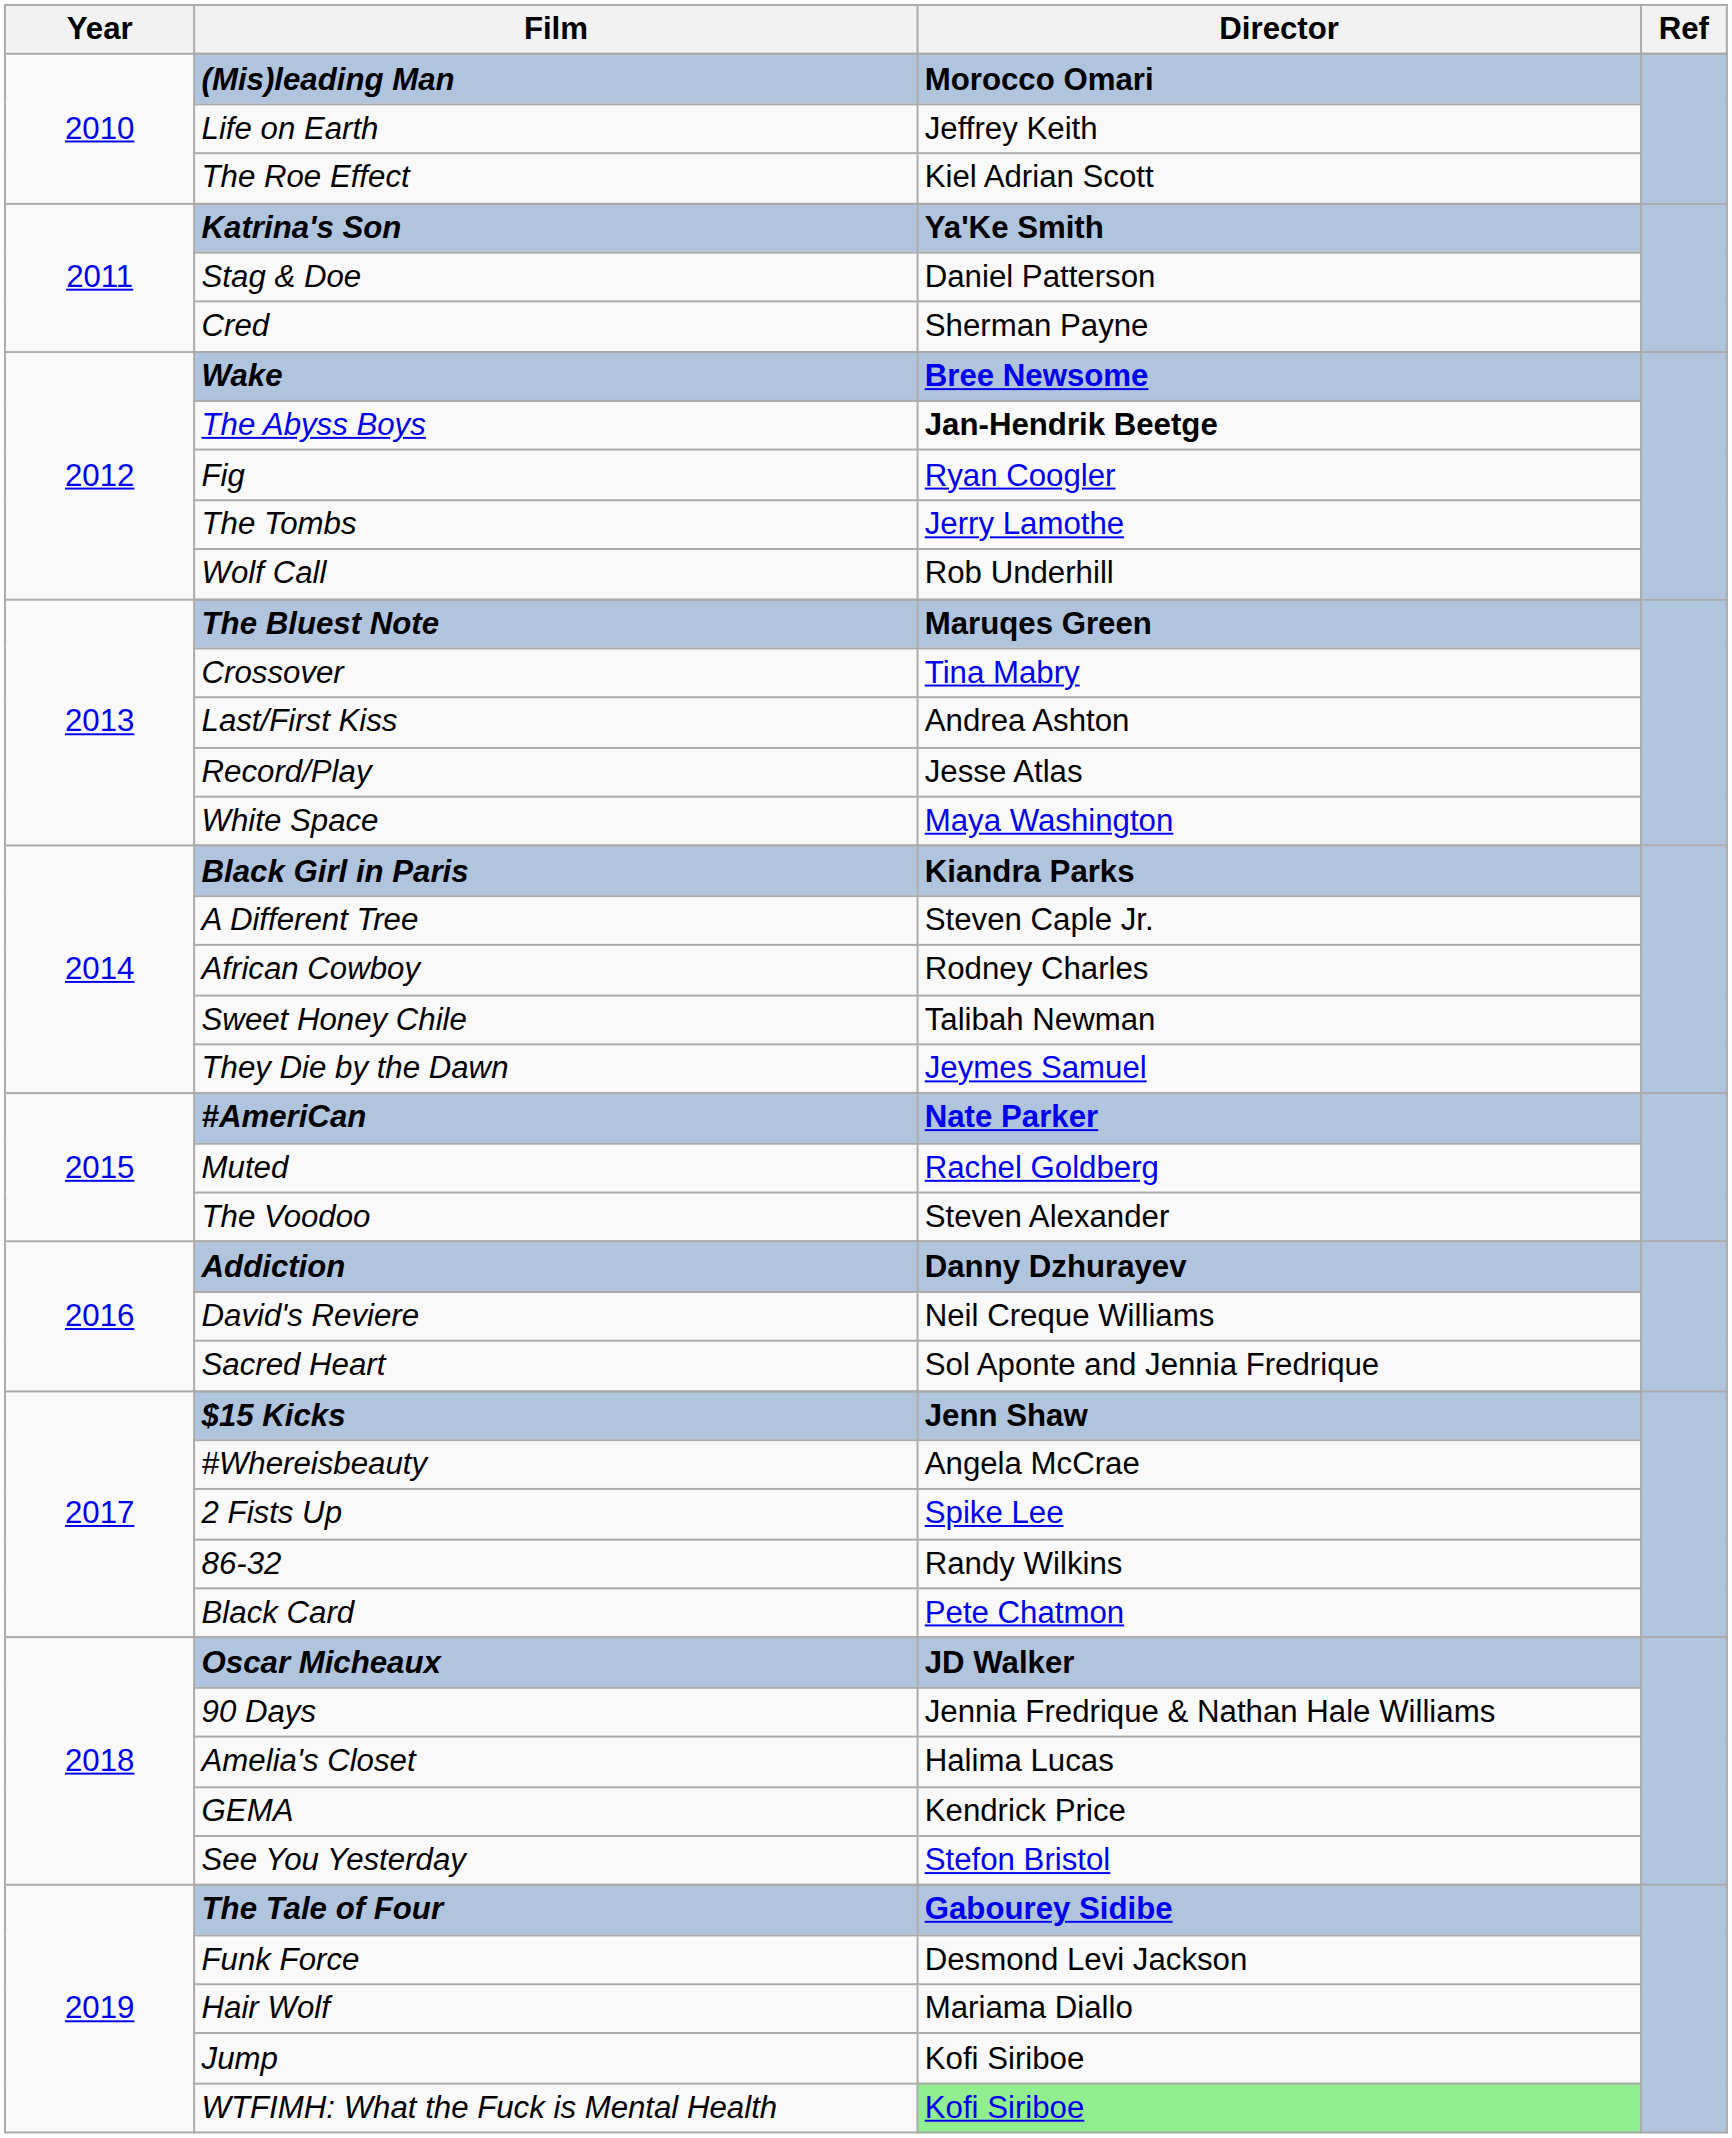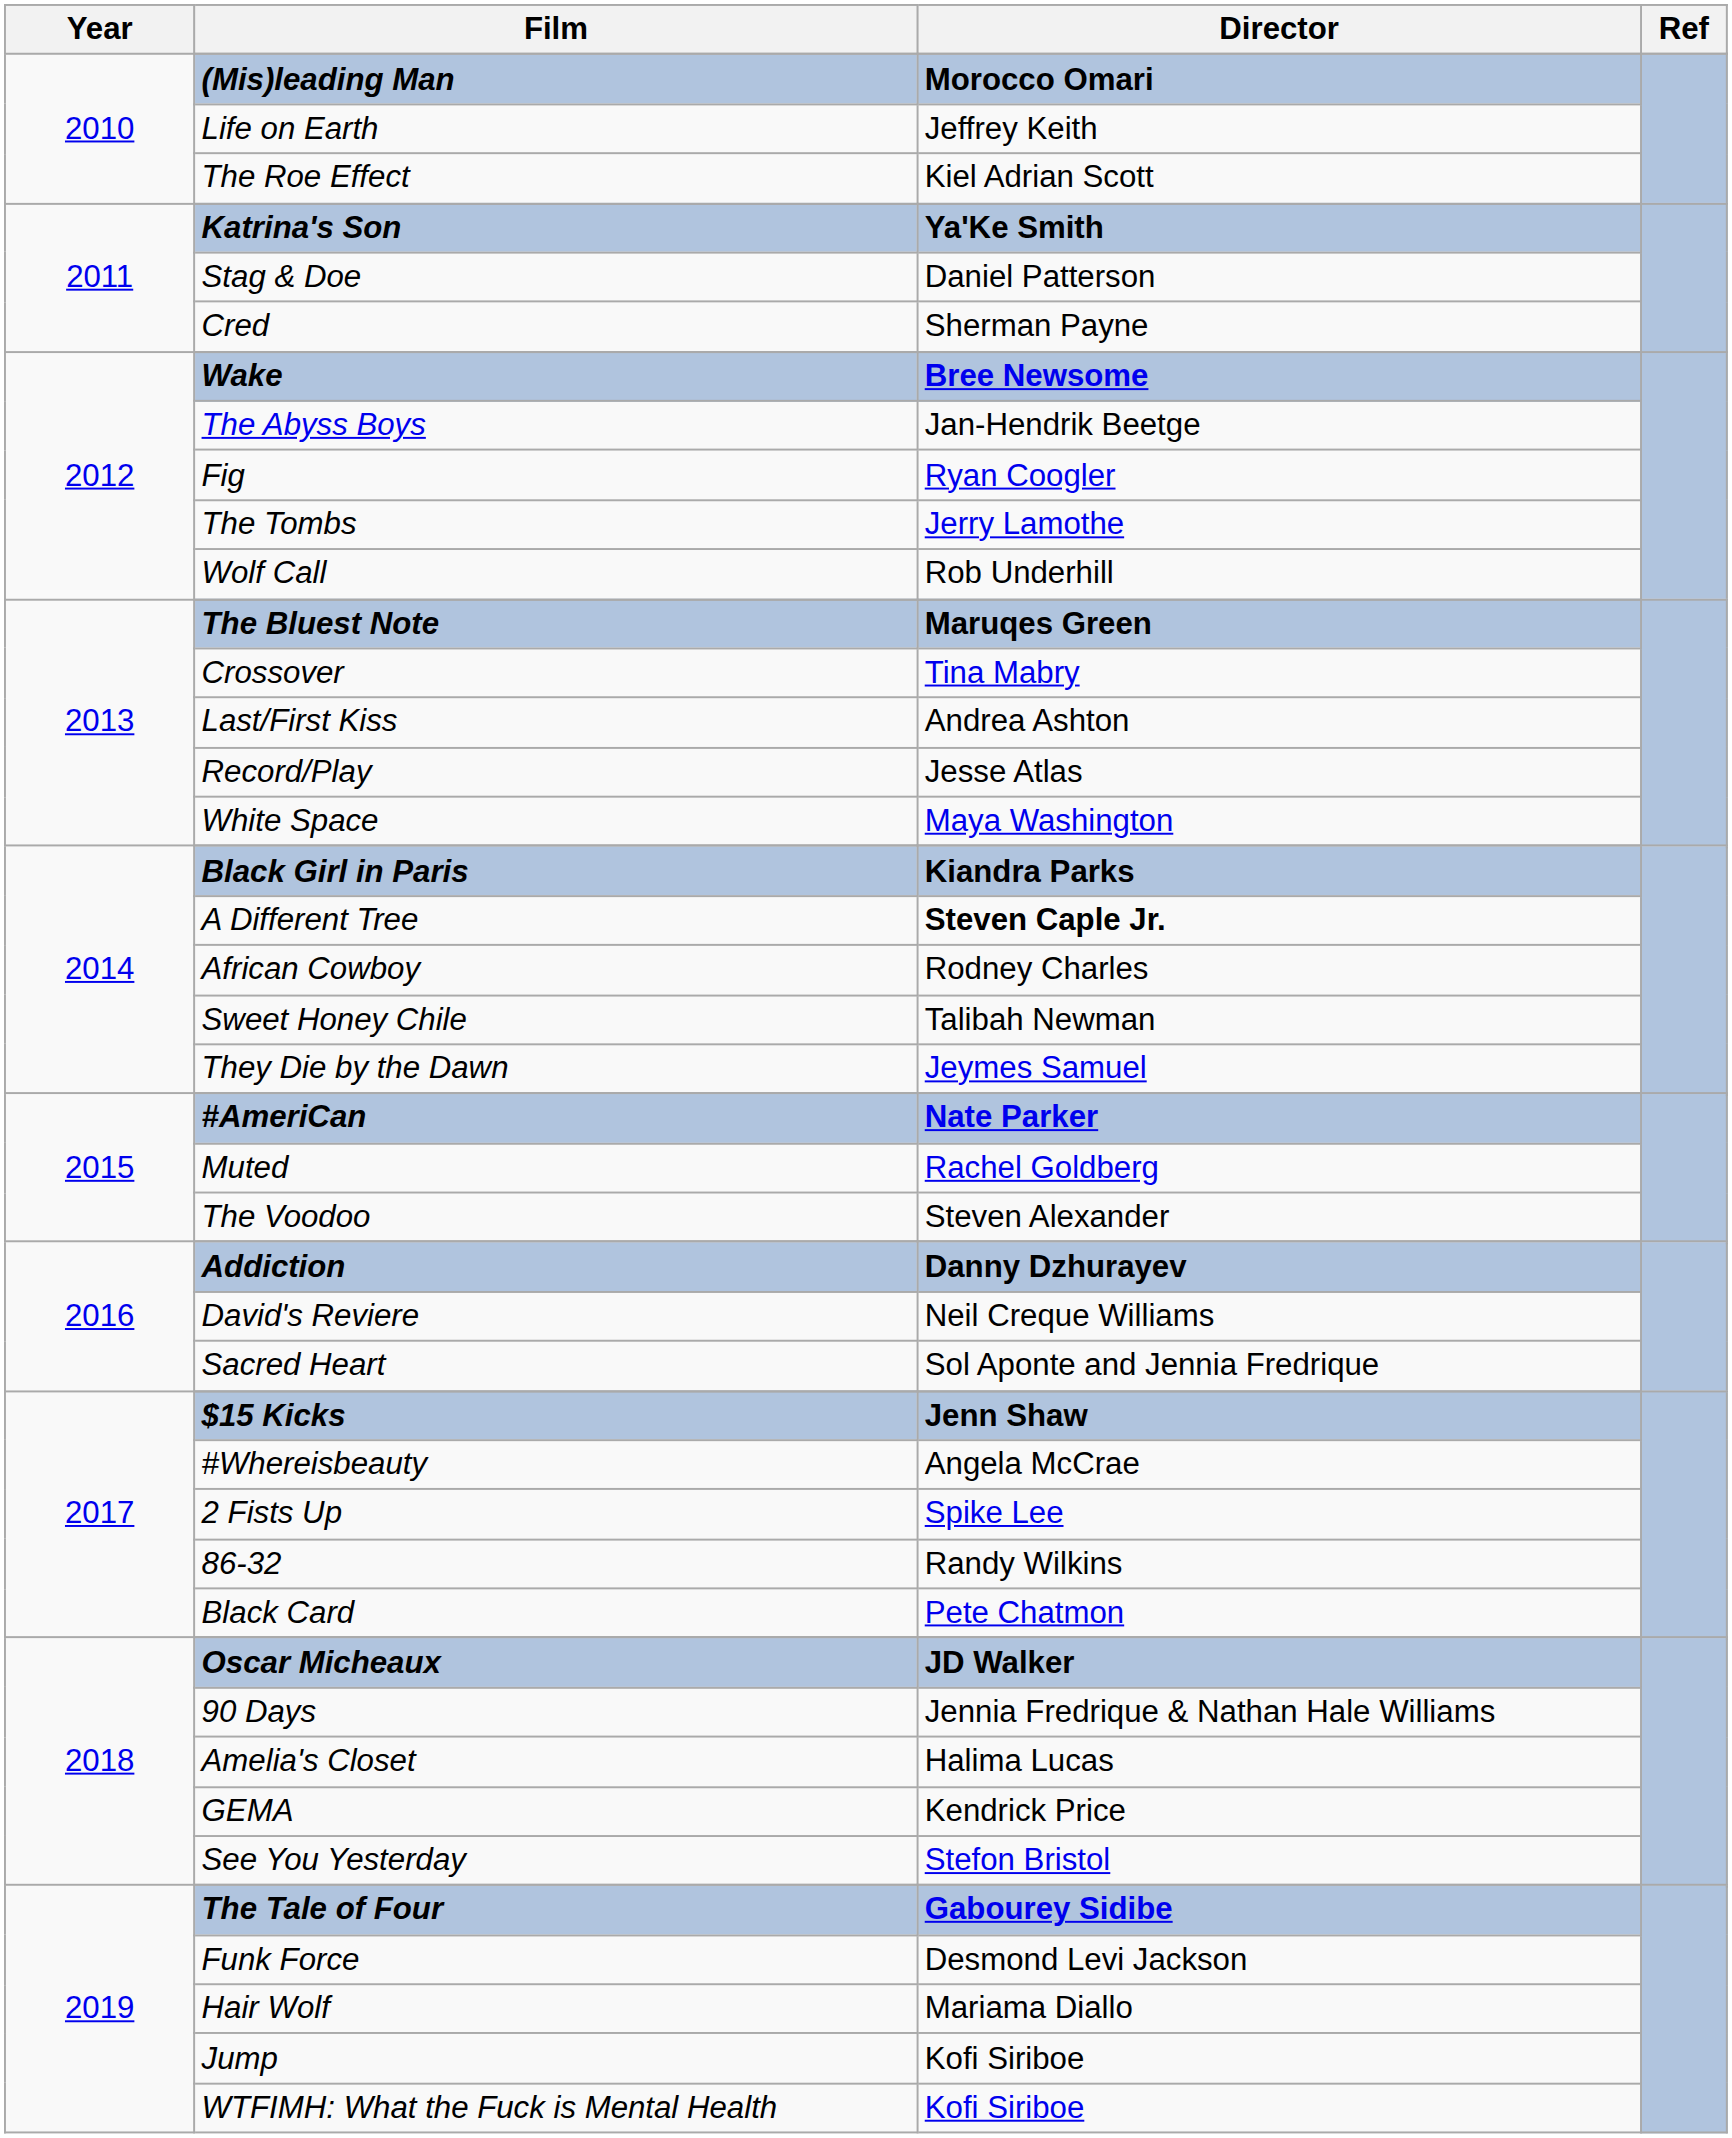(1071, 425) bold -> (1063, 425) normal
(1039, 919) normal -> (1045, 919) bold
(1005, 2107) lightgreen background -> (1005, 2107) no background
